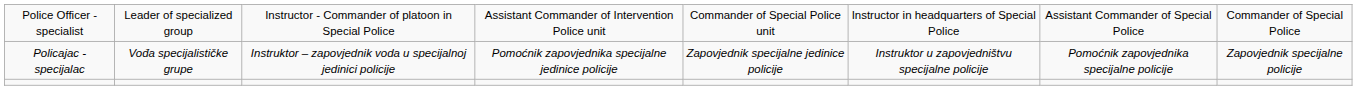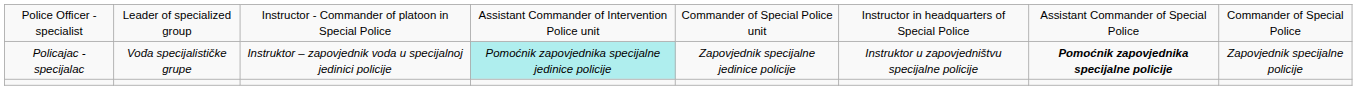(579, 61) no background -> (573, 61) paleturquoise background
(1128, 61) normal -> (1123, 60) bold
